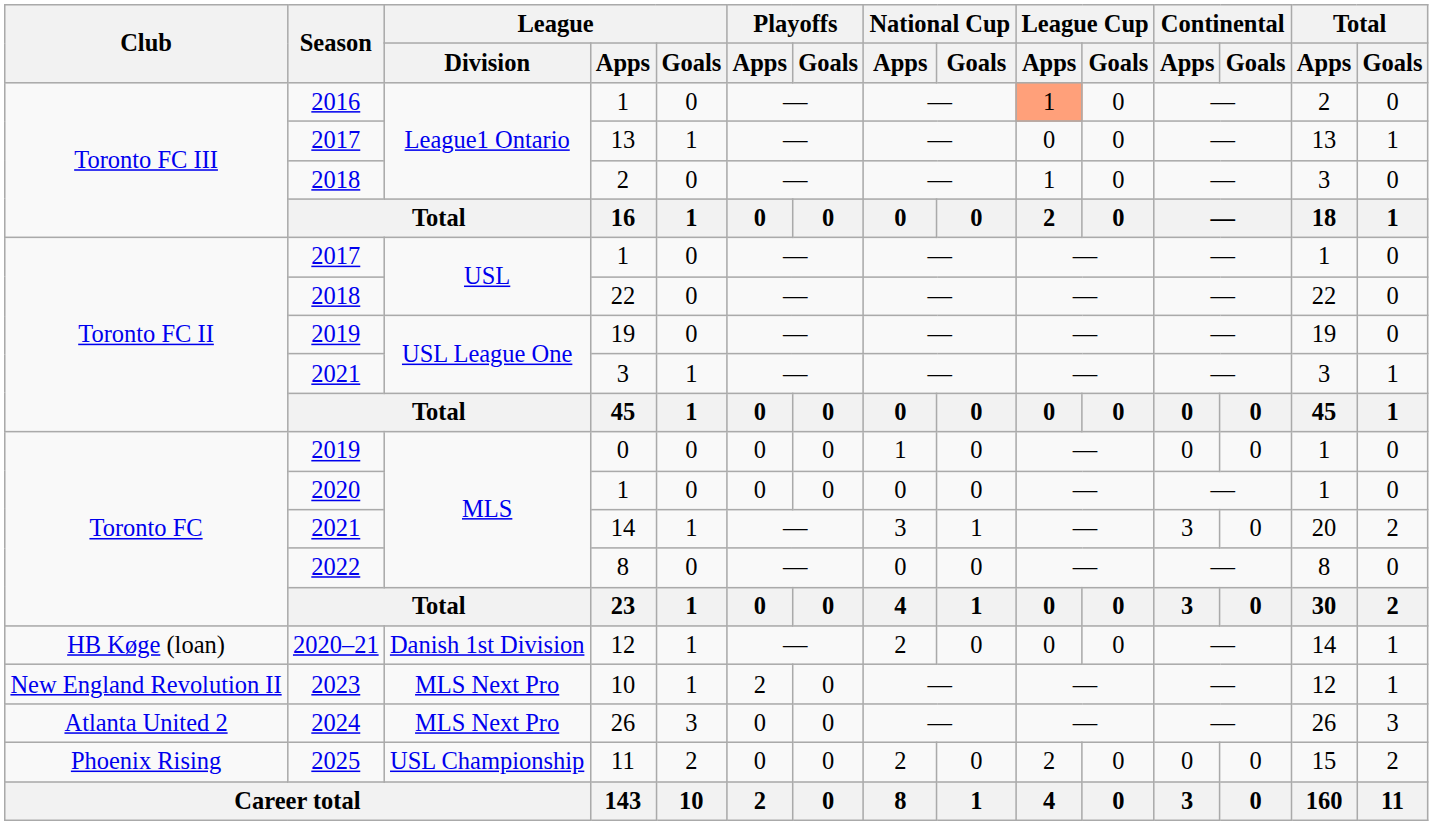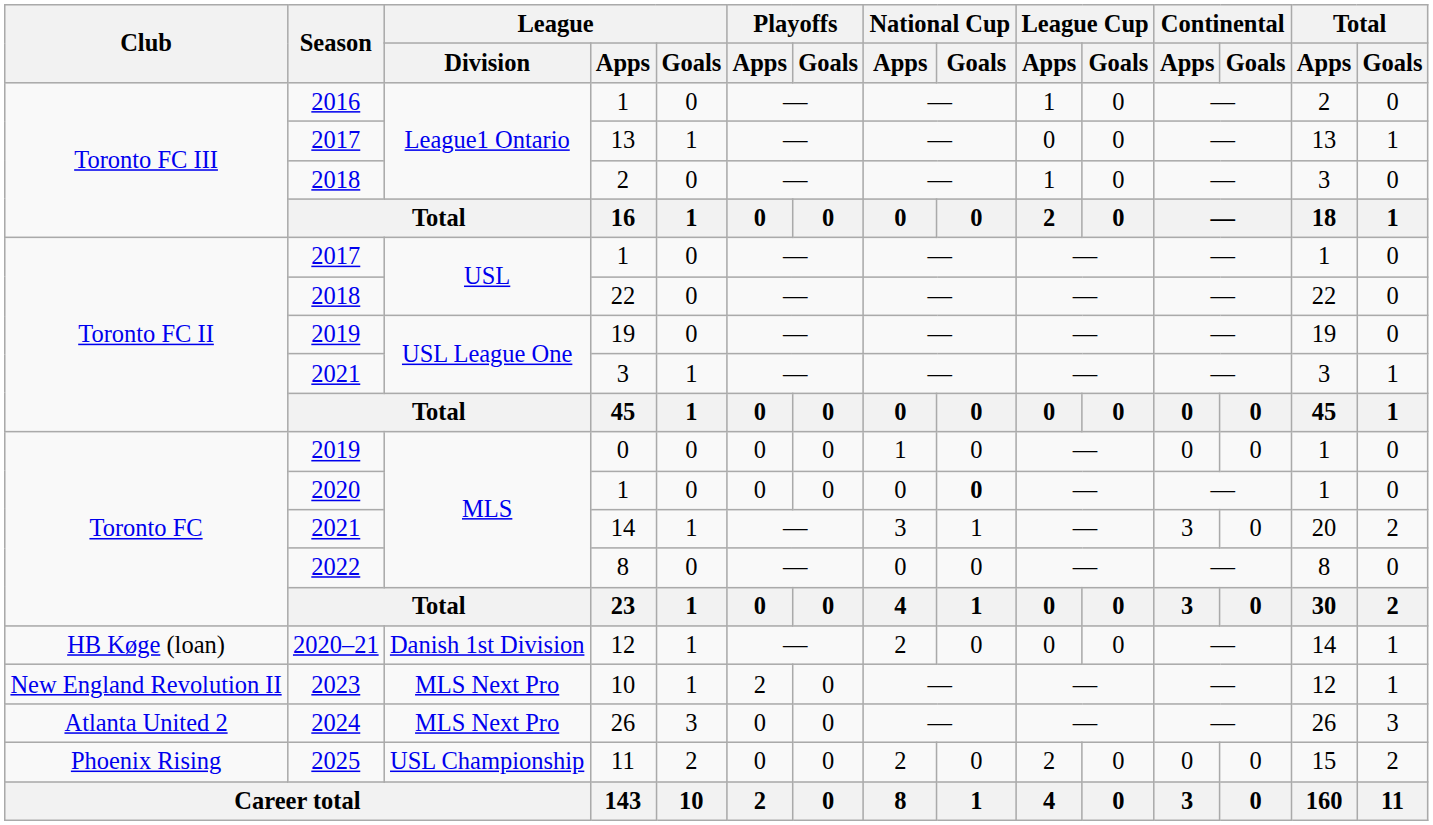(1049, 101) lightsalmon background -> (1049, 101) no background
(976, 489) normal -> (976, 489) bold
